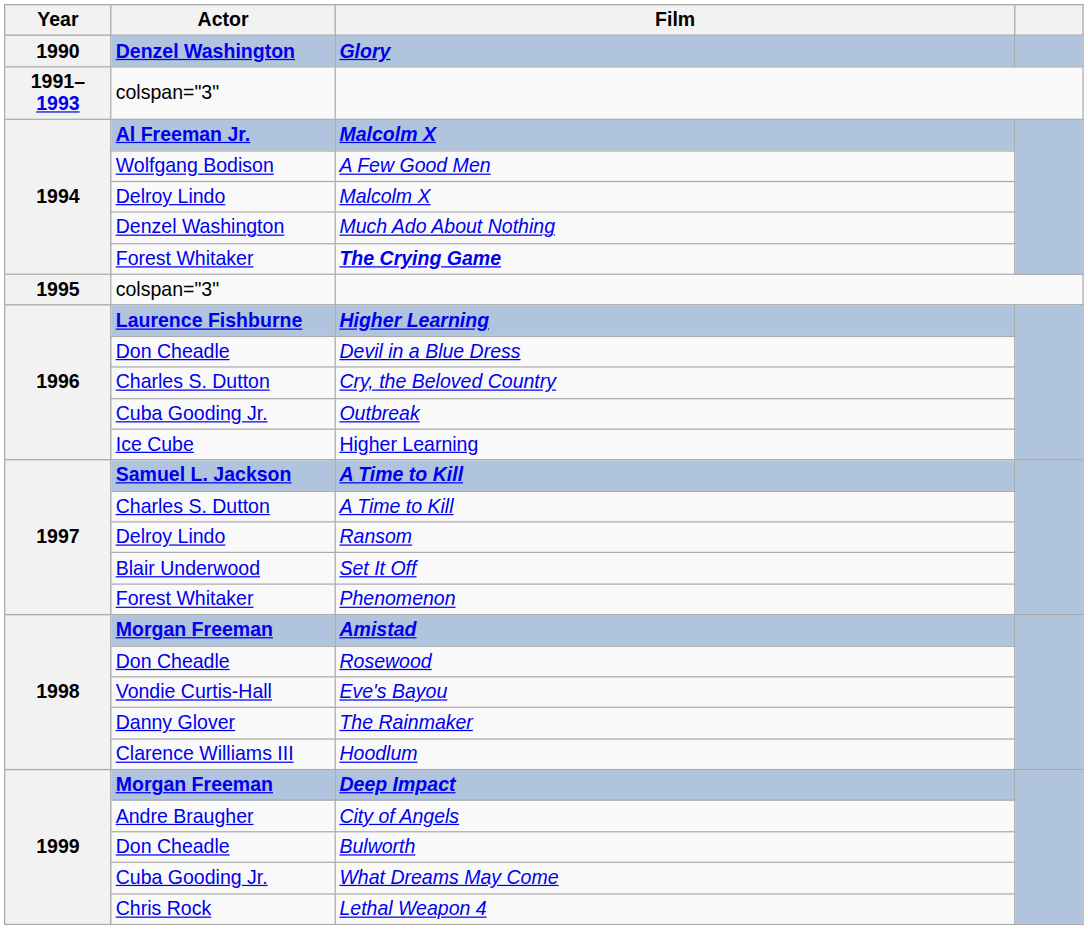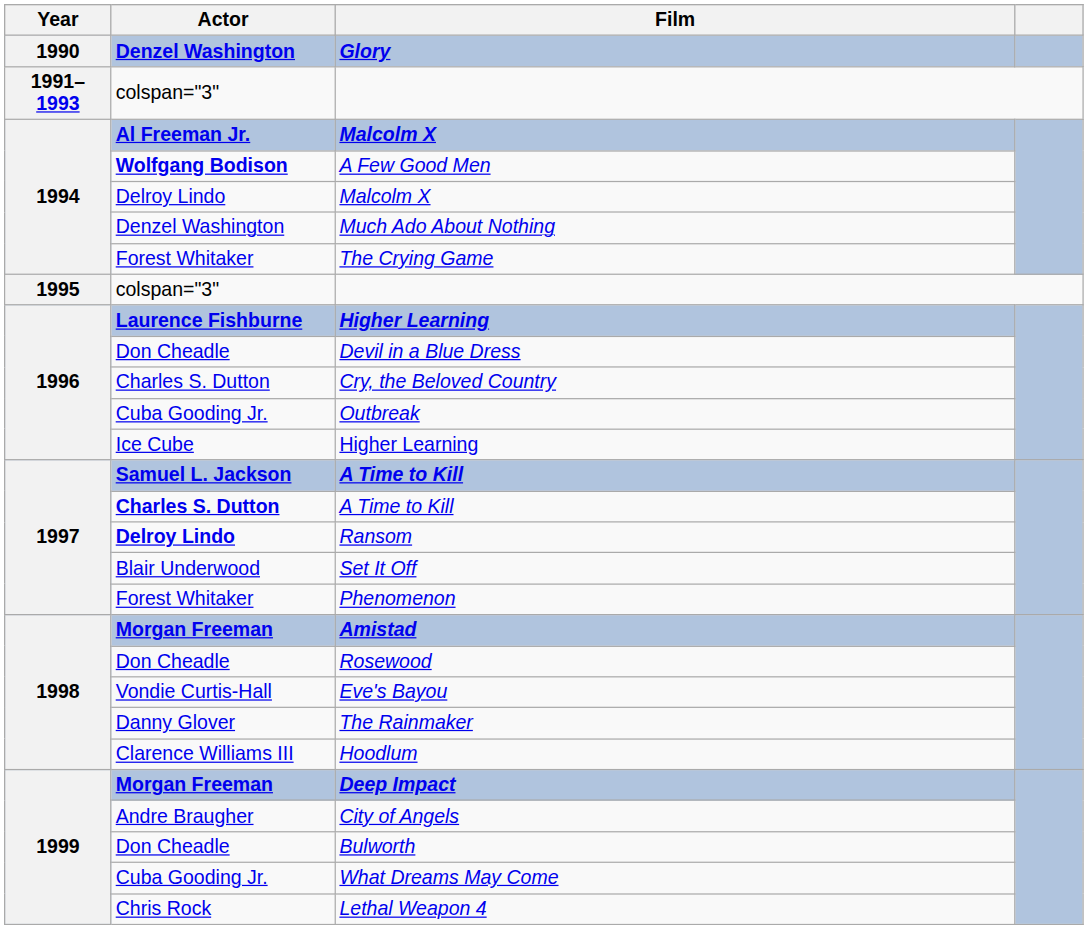(195, 165) normal -> (202, 165) bold
(420, 258) bold -> (416, 258) normal
(193, 506) normal -> (198, 506) bold
(171, 537) normal -> (175, 537) bold
